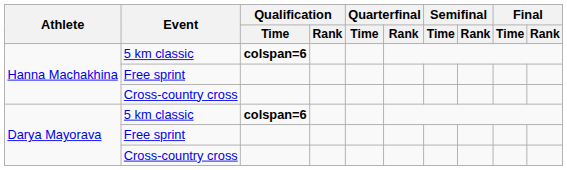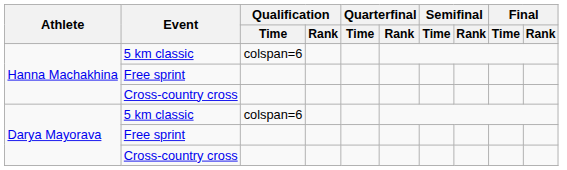(275, 54) bold -> (273, 54) normal
(275, 115) bold -> (273, 115) normal
